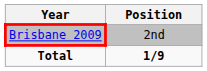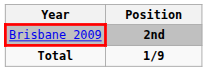(154, 35) normal -> (154, 35) bold
